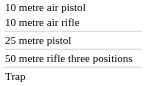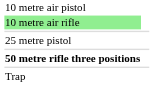(42, 22) no background -> (42, 22) lightgreen background
(69, 58) normal -> (73, 58) bold
